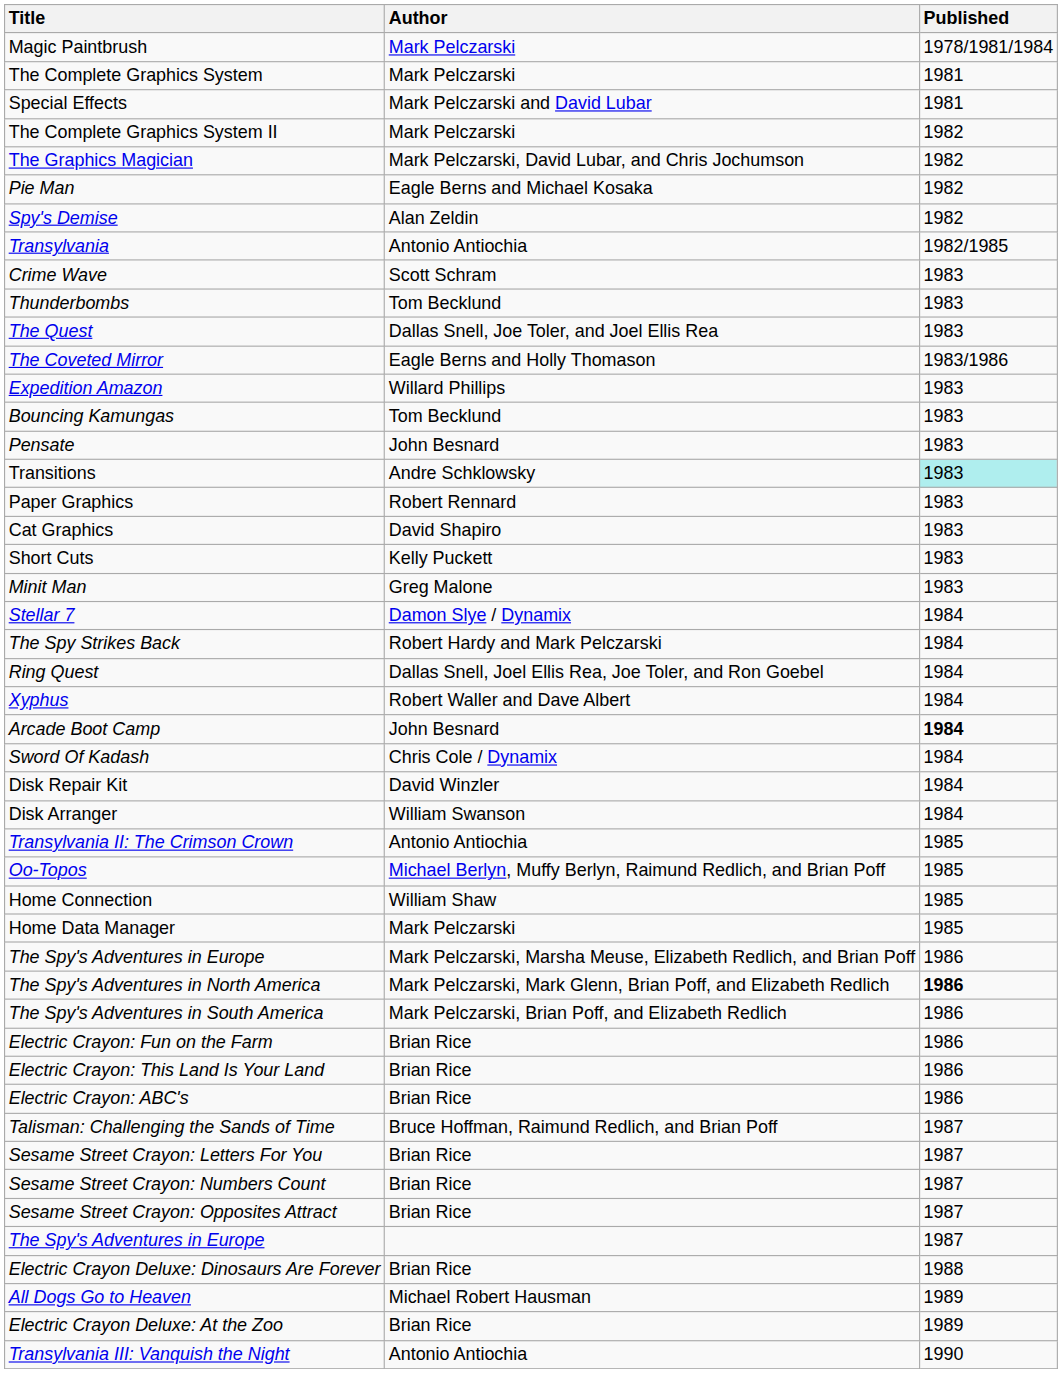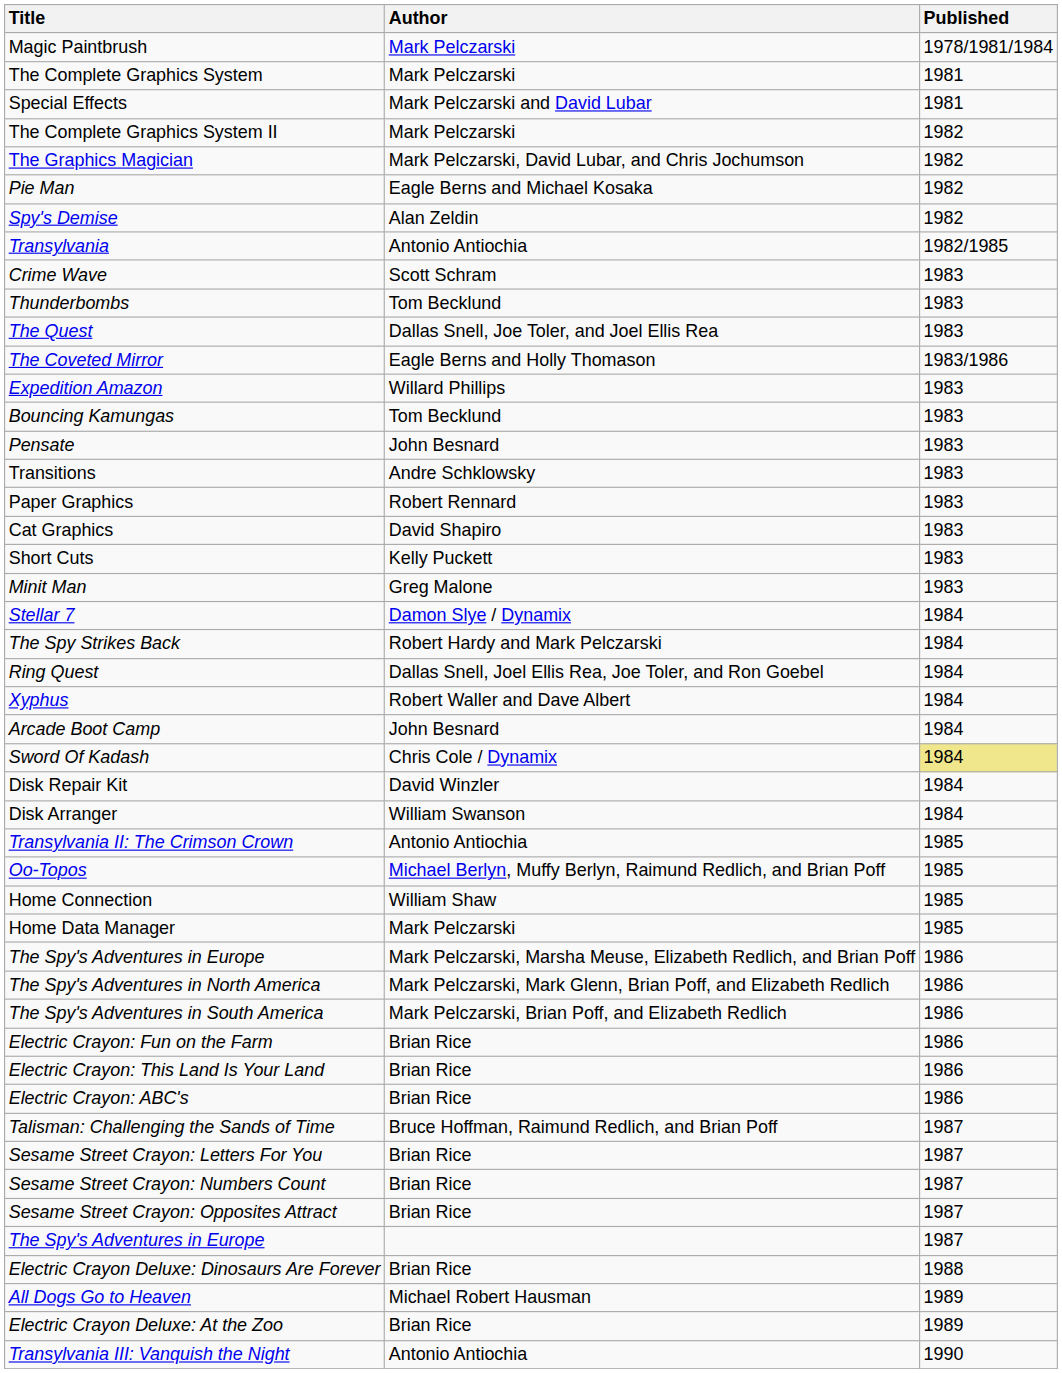(944, 473) paleturquoise background -> (944, 473) no background
(944, 729) bold -> (944, 729) normal
(944, 757) no background -> (944, 757) khaki background
(944, 984) bold -> (944, 984) normal
